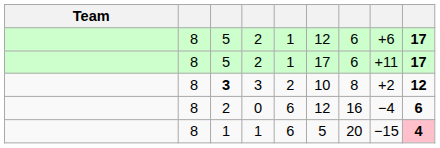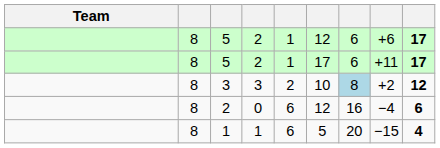(226, 85) bold -> (226, 85) normal
(354, 85) no background -> (354, 85) lightblue background
(418, 131) pink background -> (418, 131) no background
